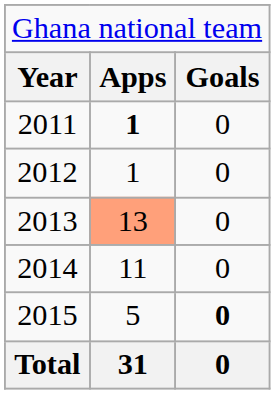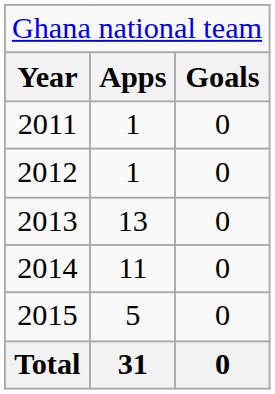(133, 124) bold -> (133, 124) normal
(133, 220) lightsalmon background -> (133, 220) no background
(222, 316) bold -> (222, 316) normal
